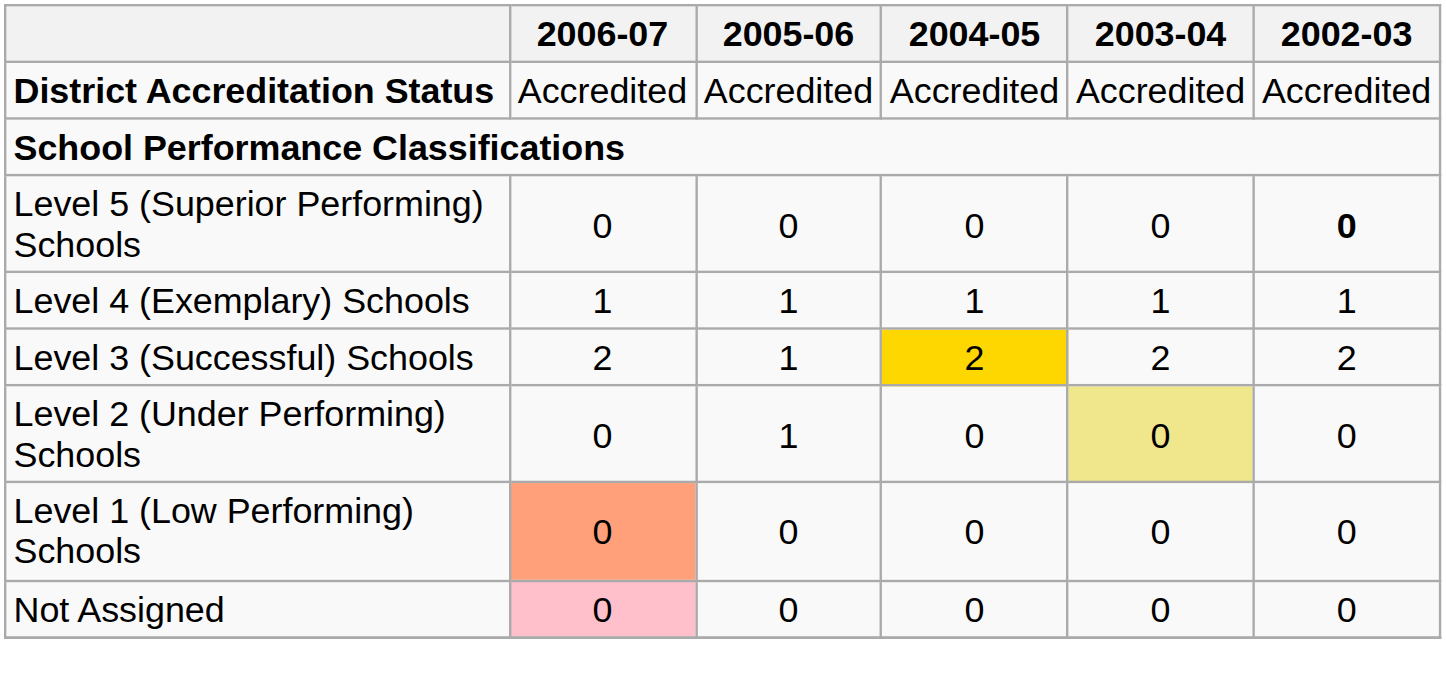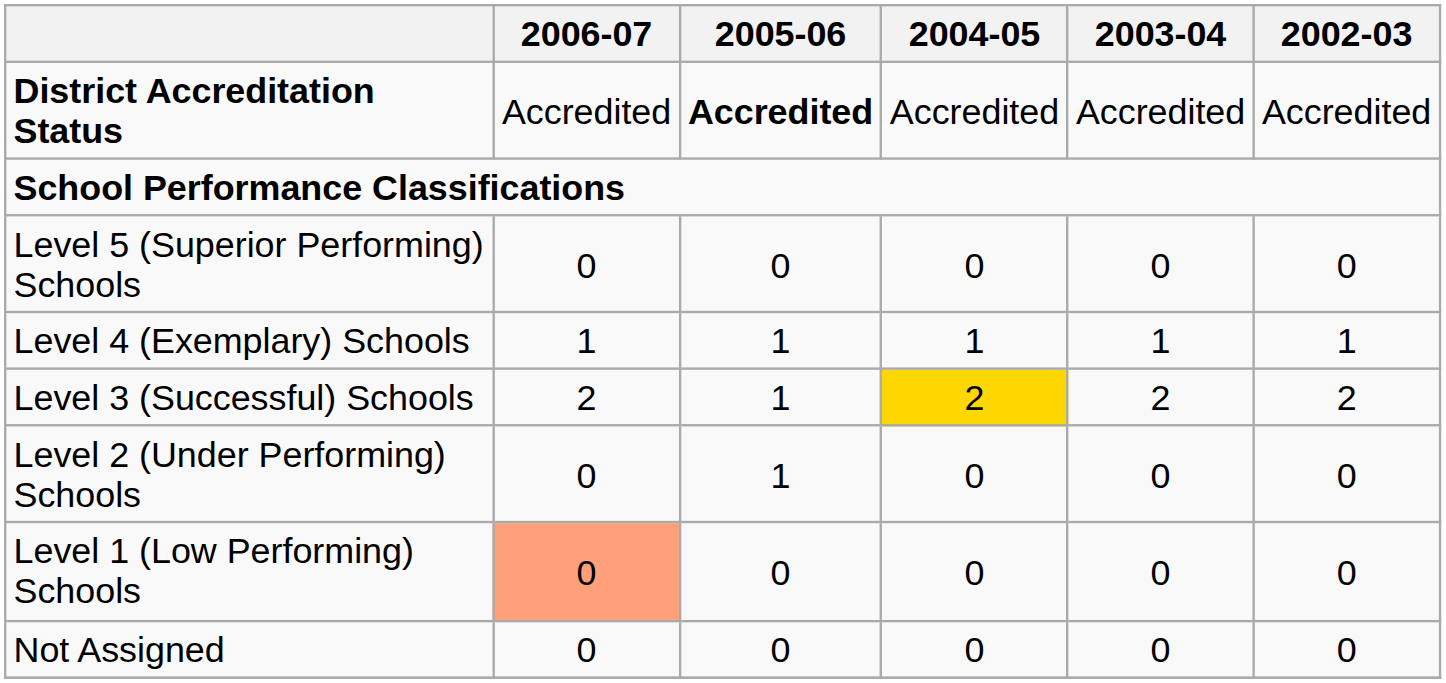(788, 91) normal -> (781, 111) bold
(1347, 224) bold -> (1347, 264) normal
(1161, 435) khaki background -> (1161, 475) no background
(602, 608) pink background -> (587, 649) no background
